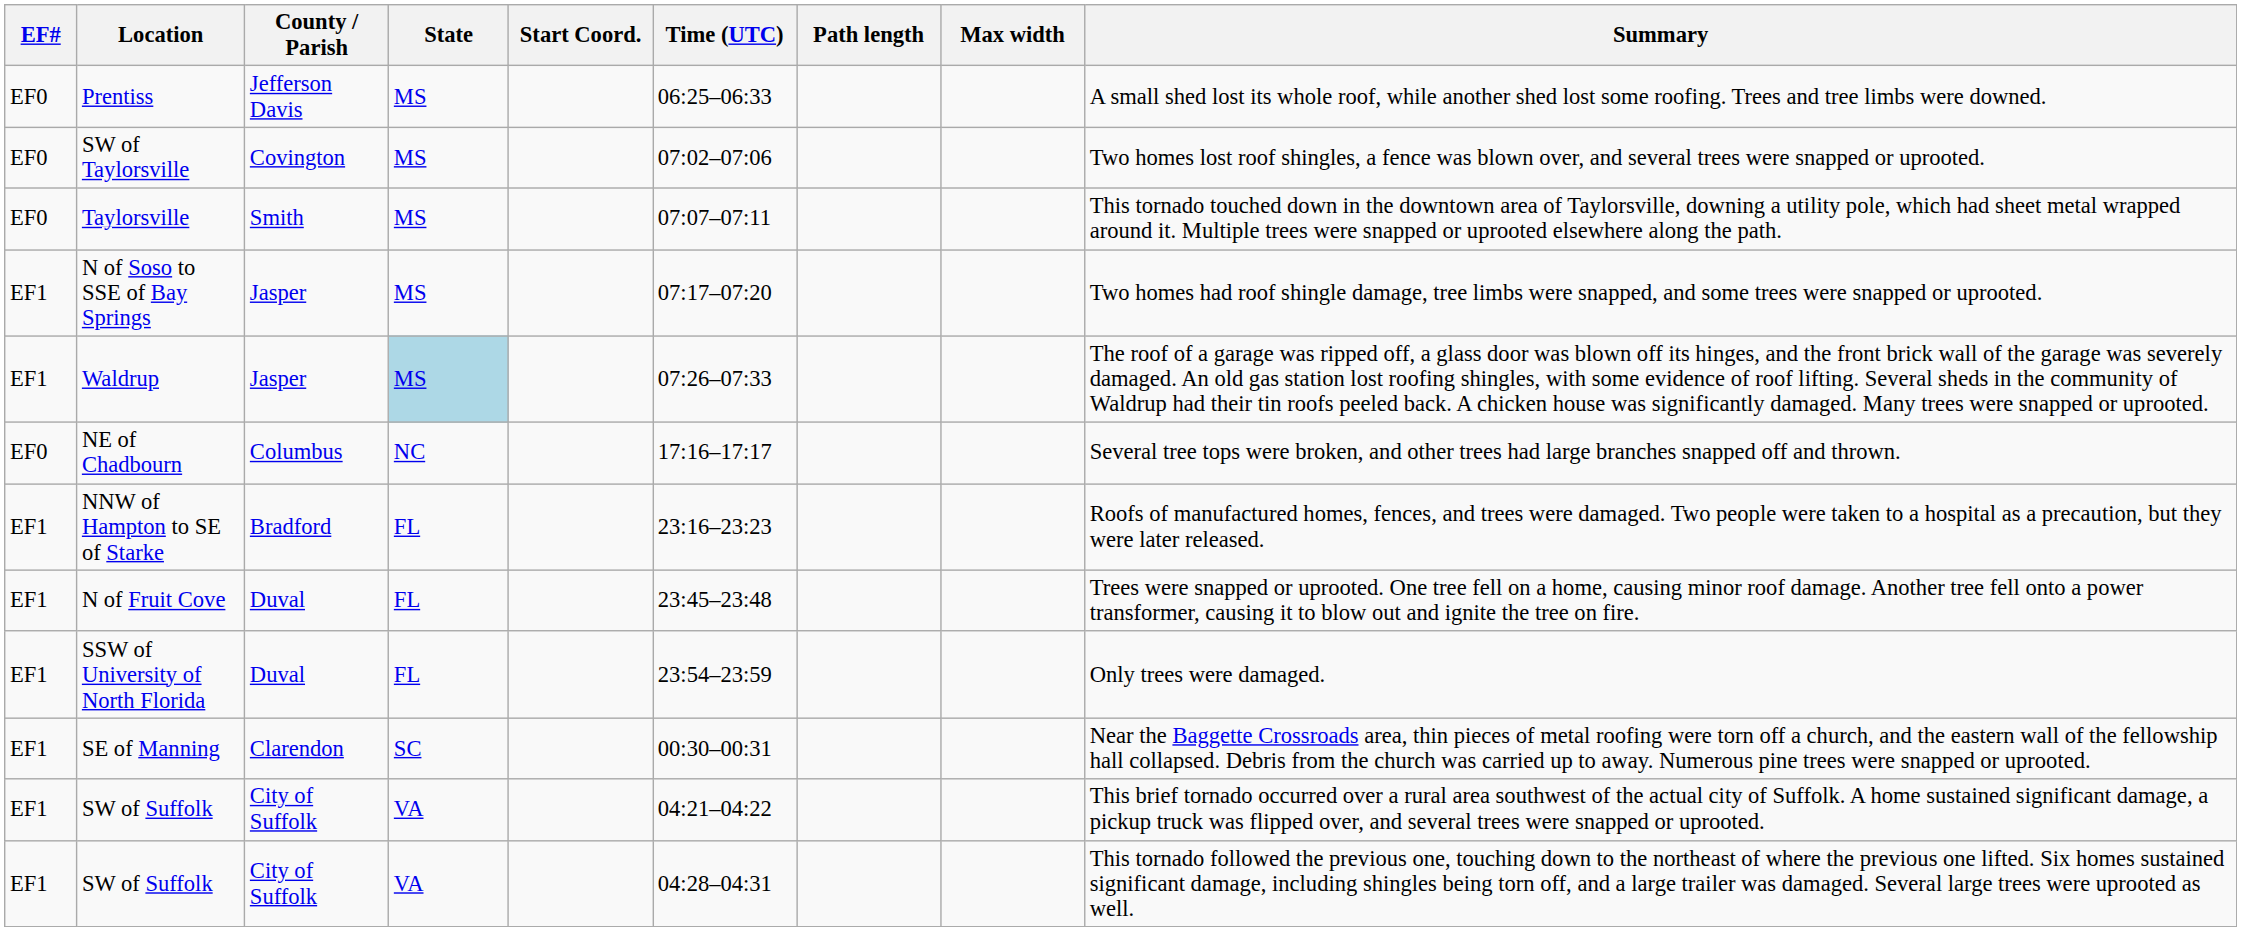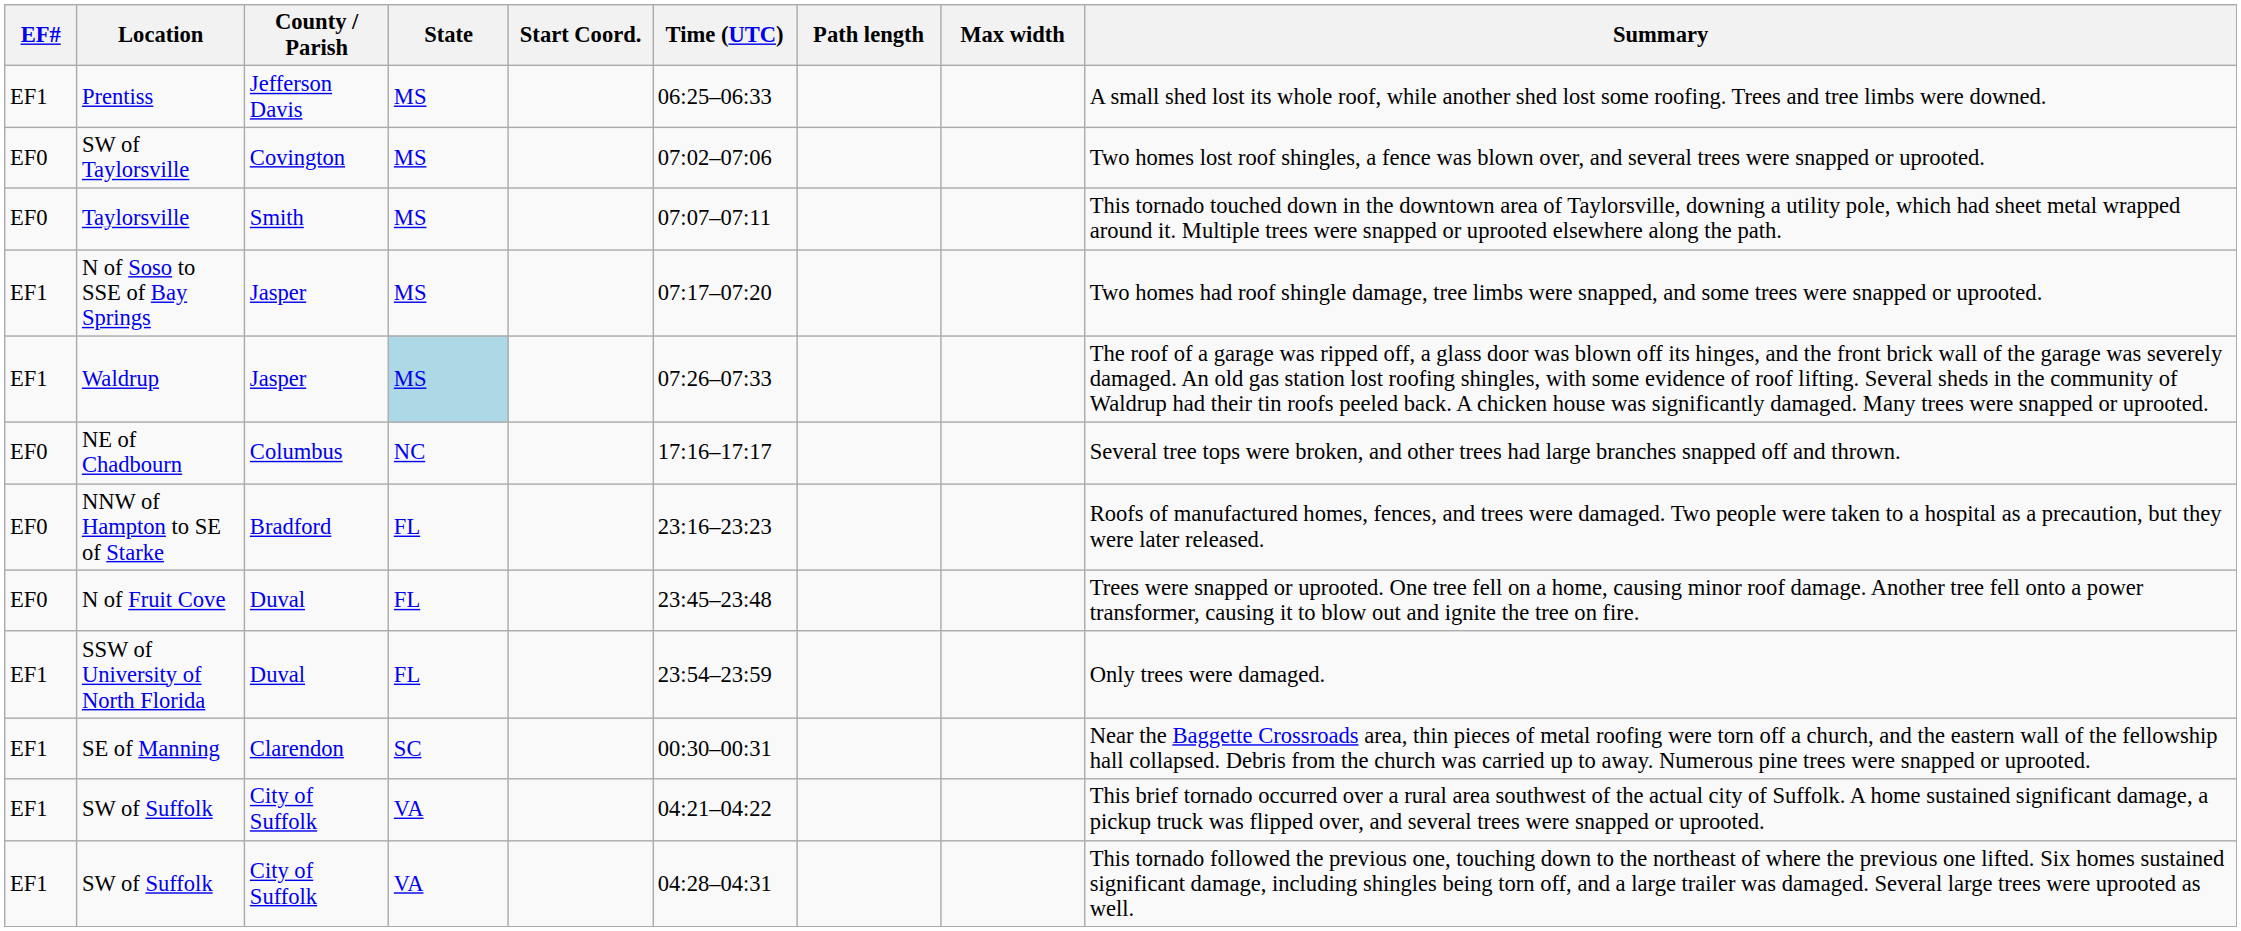(29, 96) EF0 -> (29, 96) EF1
(29, 526) EF1 -> (29, 526) EF0
(29, 600) EF1 -> (29, 600) EF0
